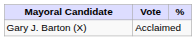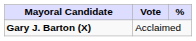(47, 28) normal -> (49, 28) bold
